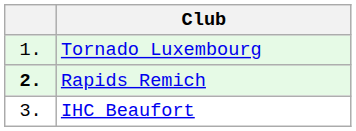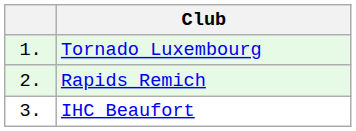(31, 80) bold -> (31, 80) normal
